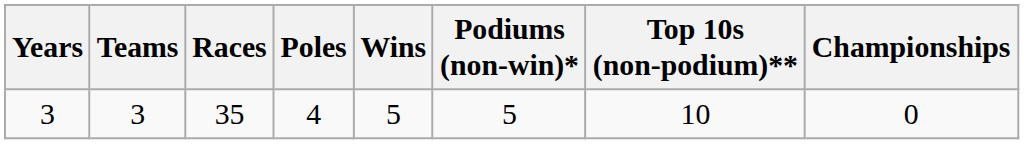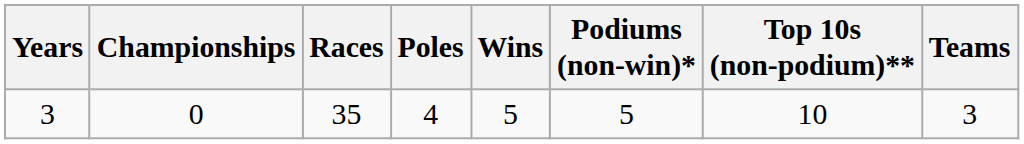columns swapped: (138, 46) <-> (911, 46)
